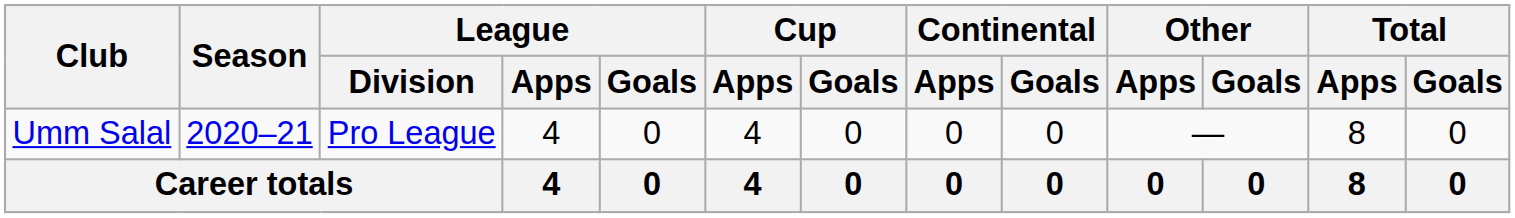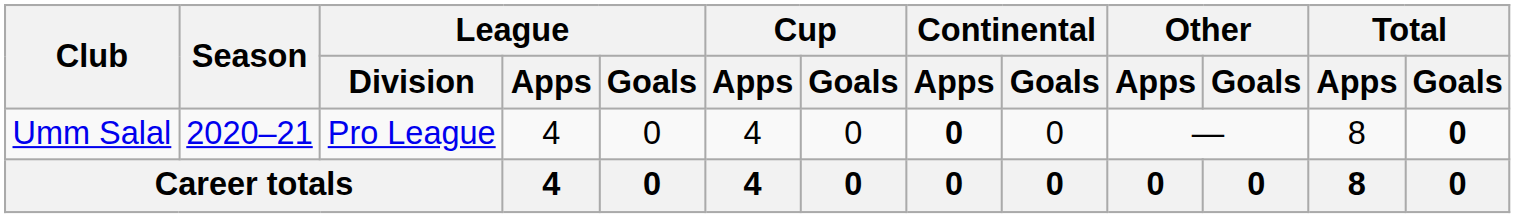(954, 133) normal -> (954, 133) bold
(1458, 133) normal -> (1458, 133) bold
